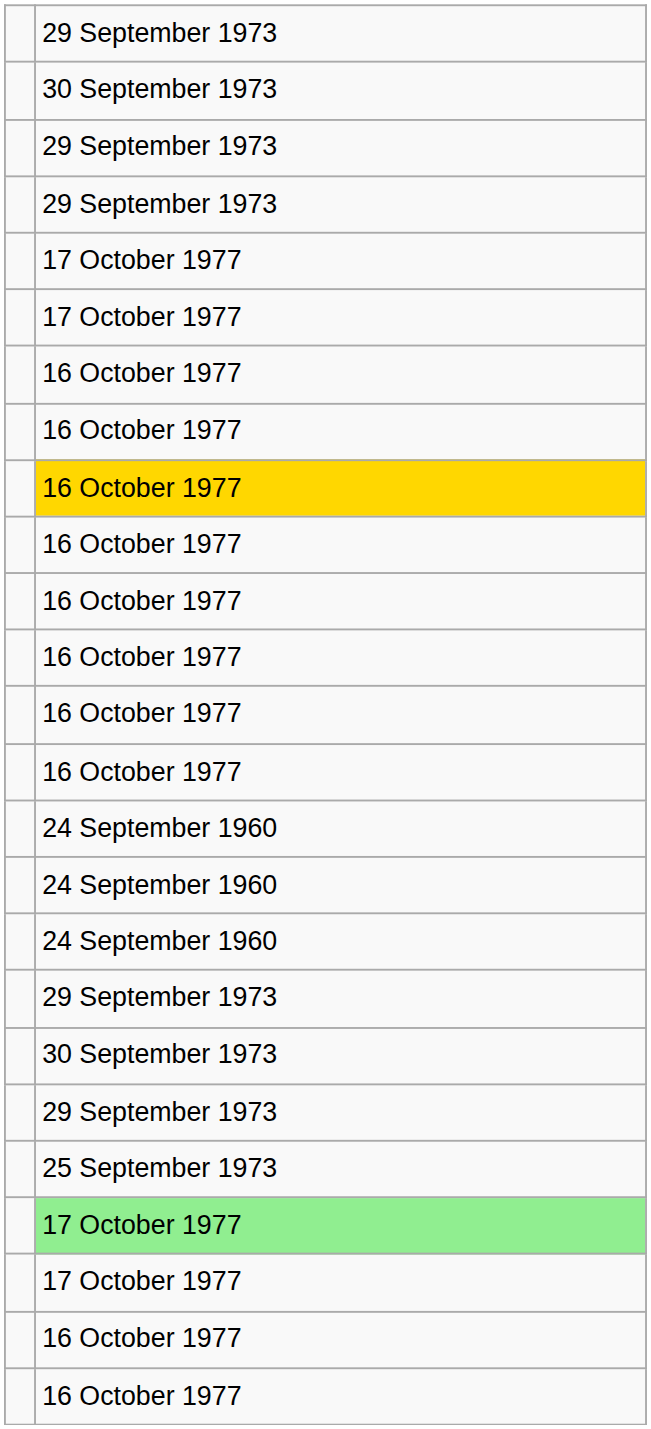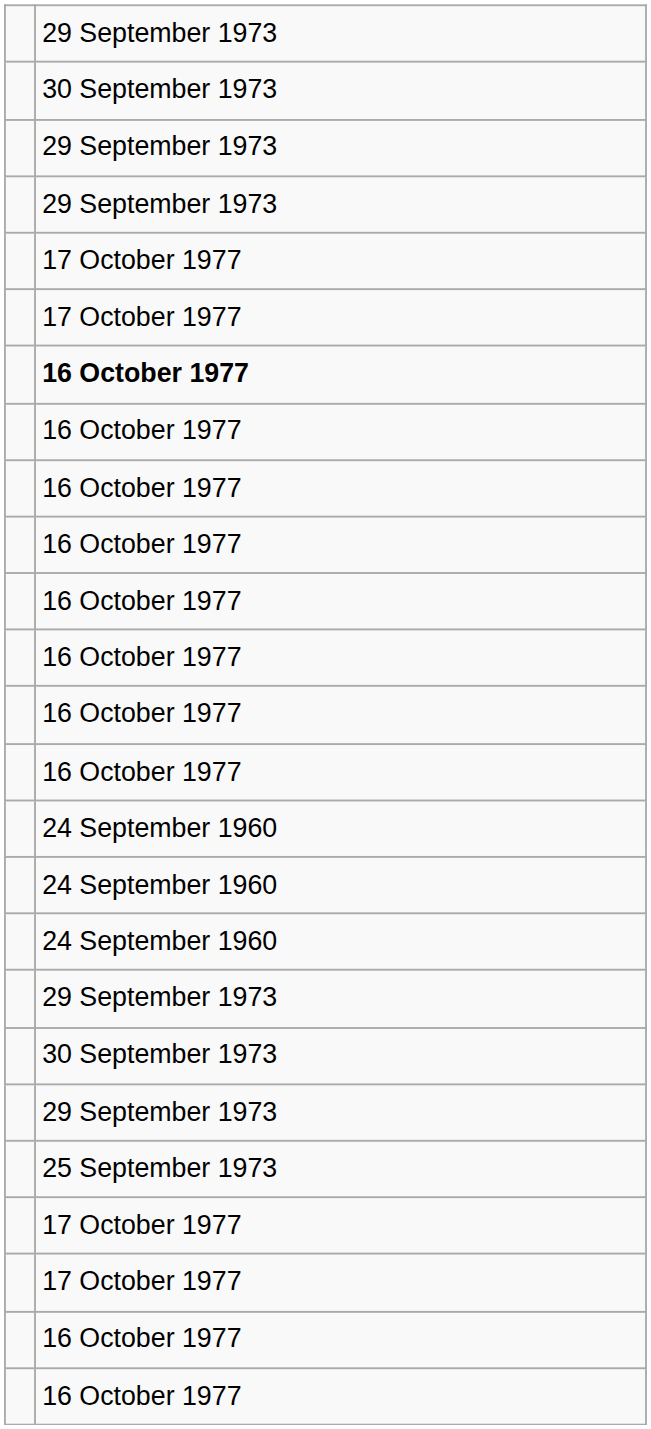(142, 373) normal -> (146, 373) bold
(142, 487) gold background -> (142, 487) no background
(142, 1224) lightgreen background -> (142, 1224) no background
